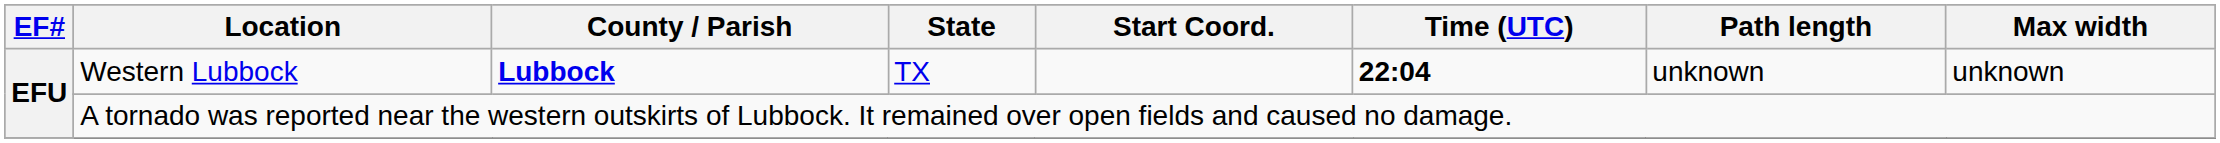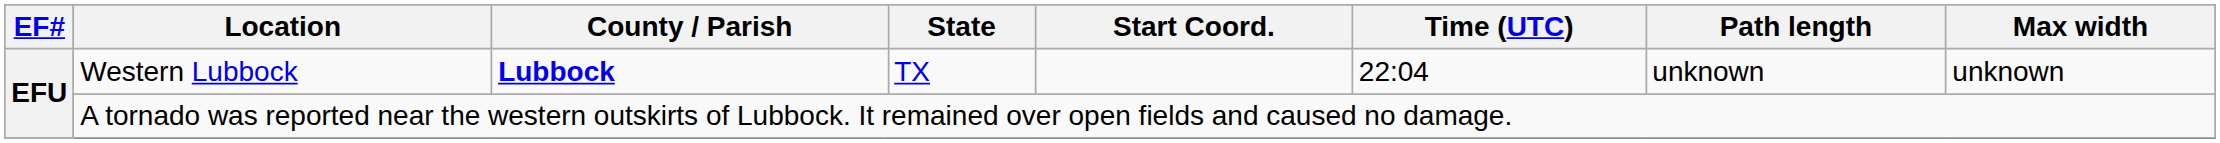(1395, 71) bold -> (1394, 71) normal
